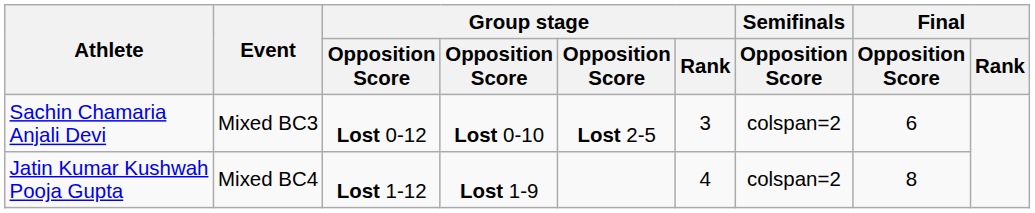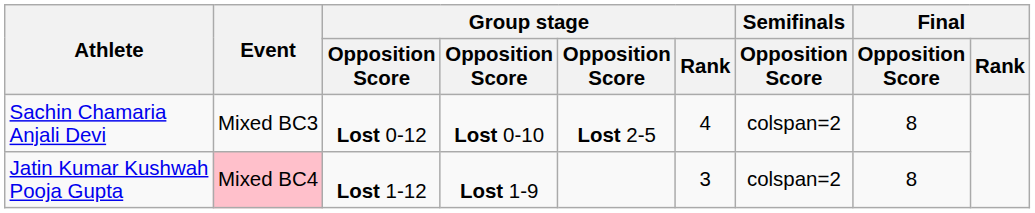(705, 123) 3 -> (705, 123) 4
(911, 123) 6 -> (911, 123) 8
(268, 180) no background -> (268, 180) pink background
(705, 180) 4 -> (705, 180) 3
